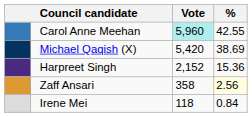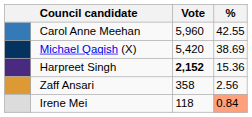(190, 31) paleturquoise background -> (190, 31) no background
(190, 67) normal -> (190, 67) bold
(227, 85) lightyellow background -> (227, 85) no background
(227, 103) no background -> (227, 103) lightsalmon background
